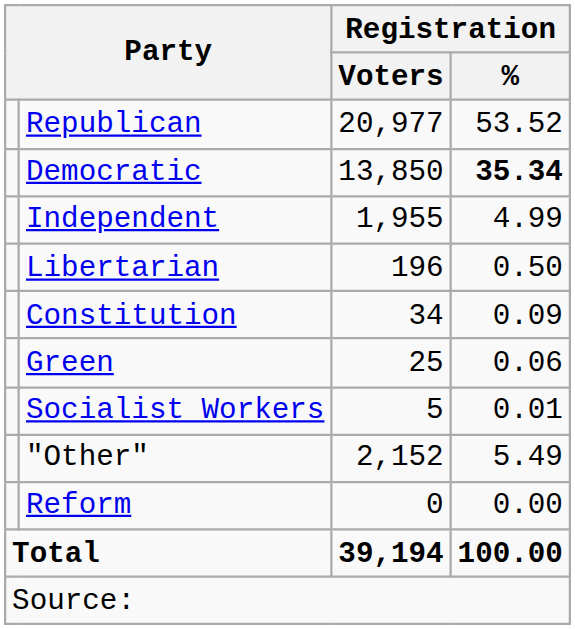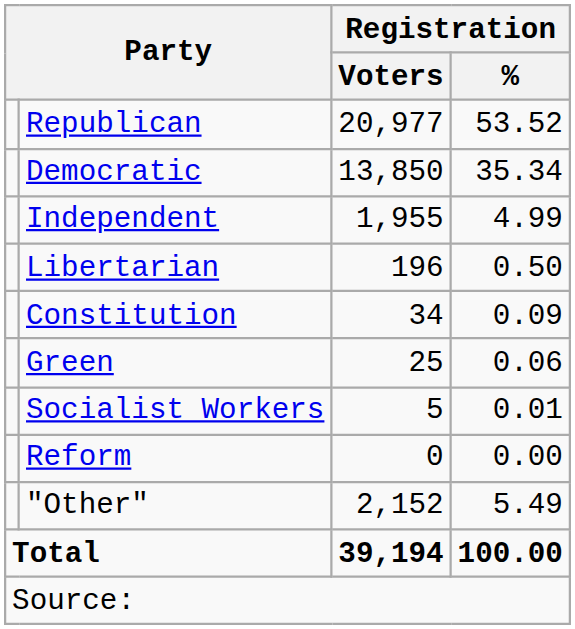(519, 172) bold -> (519, 172) normal
rows swapped: (79, 506) <-> (87, 458)
